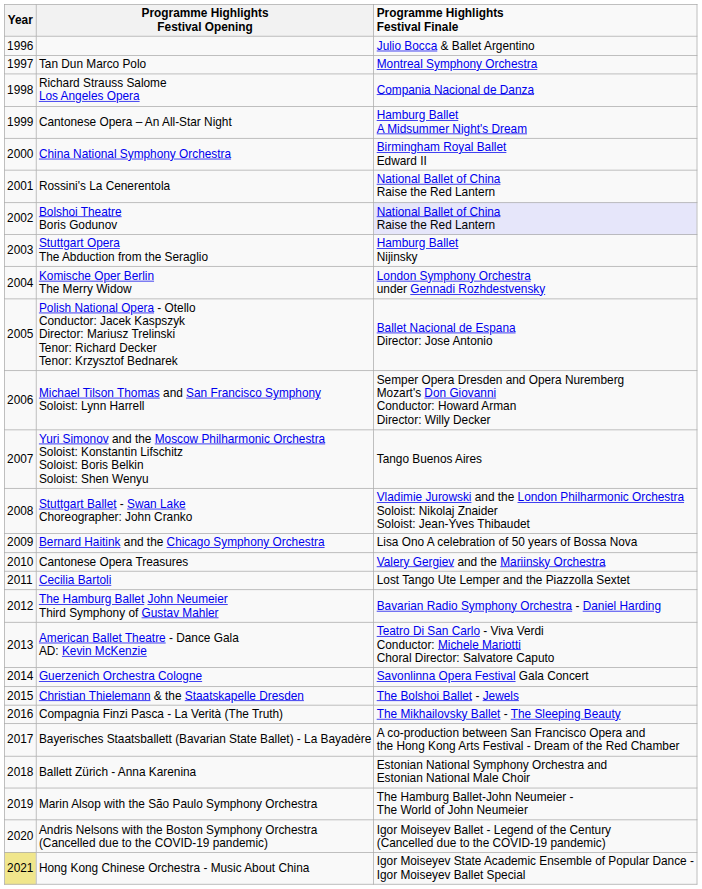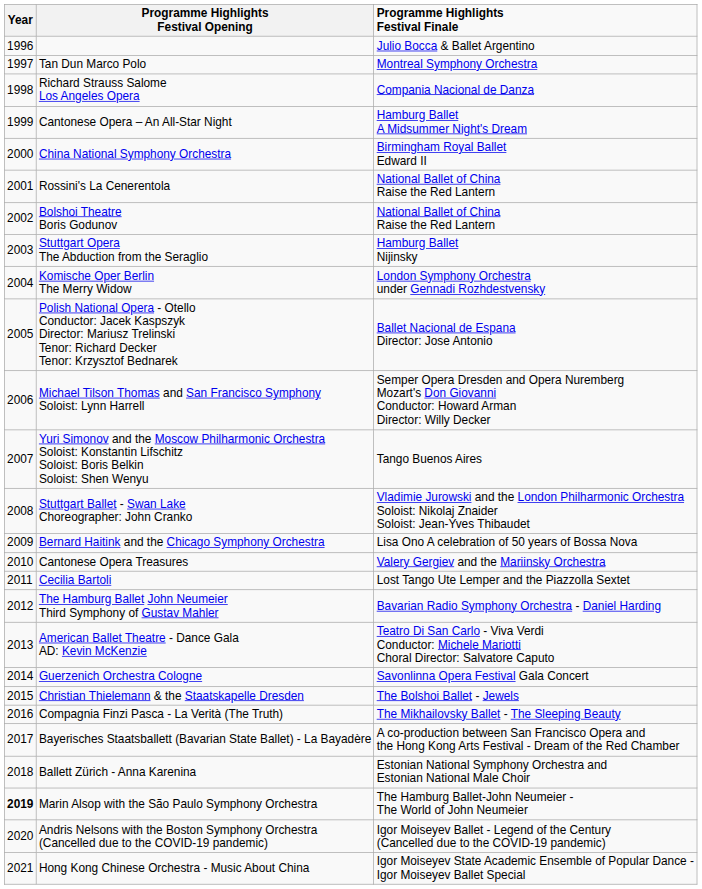(439, 218) lavender background -> (439, 218) no background
(20, 804) normal -> (20, 804) bold
(20, 868) khaki background -> (20, 868) no background
